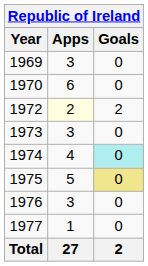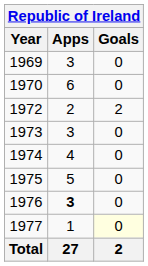(70, 109) lightyellow background -> (70, 109) no background
(119, 156) paleturquoise background -> (119, 156) no background
(119, 179) khaki background -> (119, 179) no background
(70, 202) normal -> (70, 202) bold
(119, 226) no background -> (119, 226) lightyellow background
